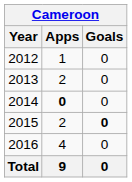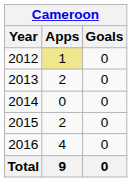(62, 58) no background -> (62, 58) khaki background
(62, 101) bold -> (62, 101) normal
(104, 123) bold -> (104, 123) normal
